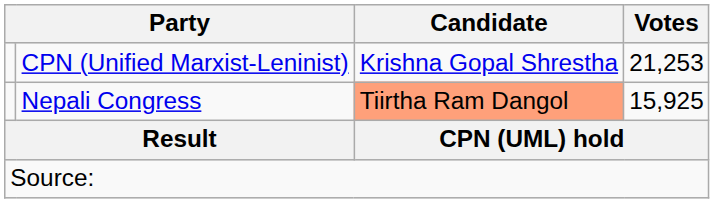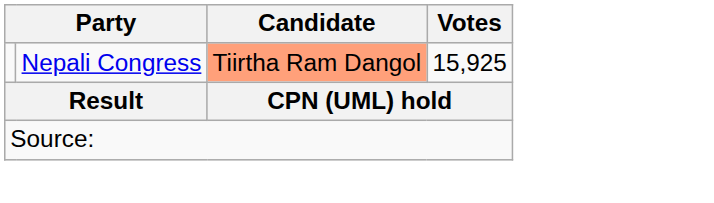- row: (185, 62)
